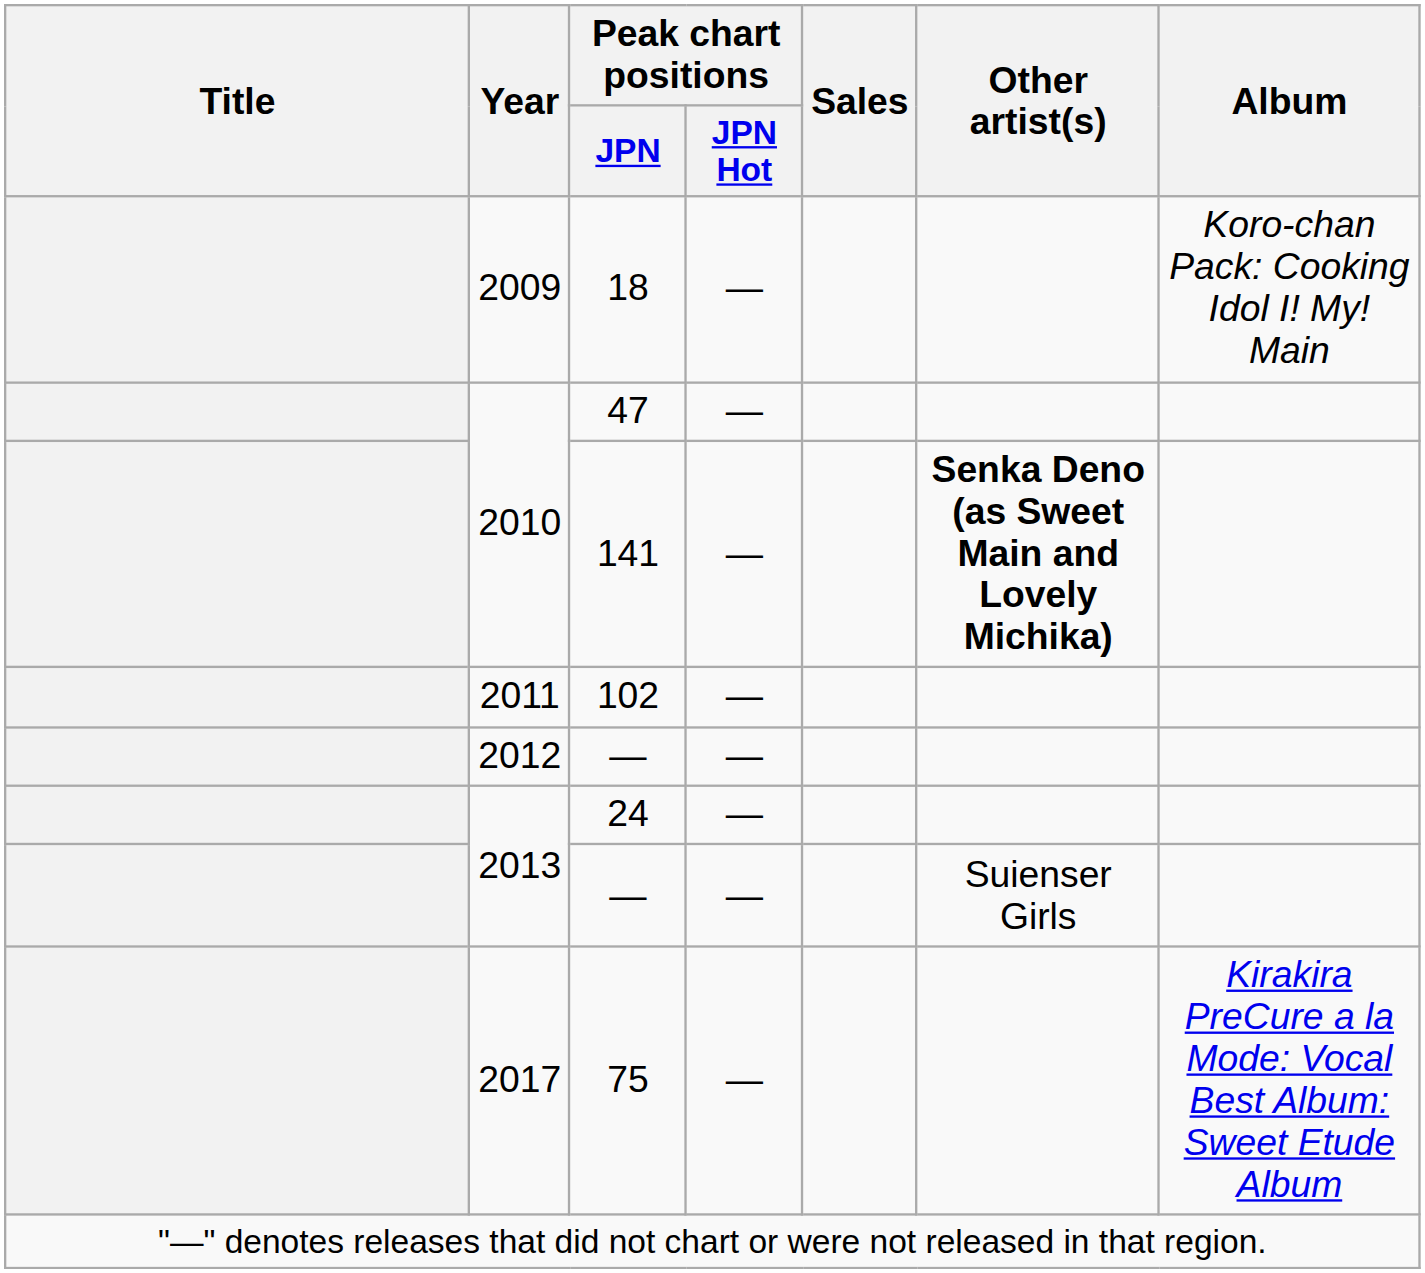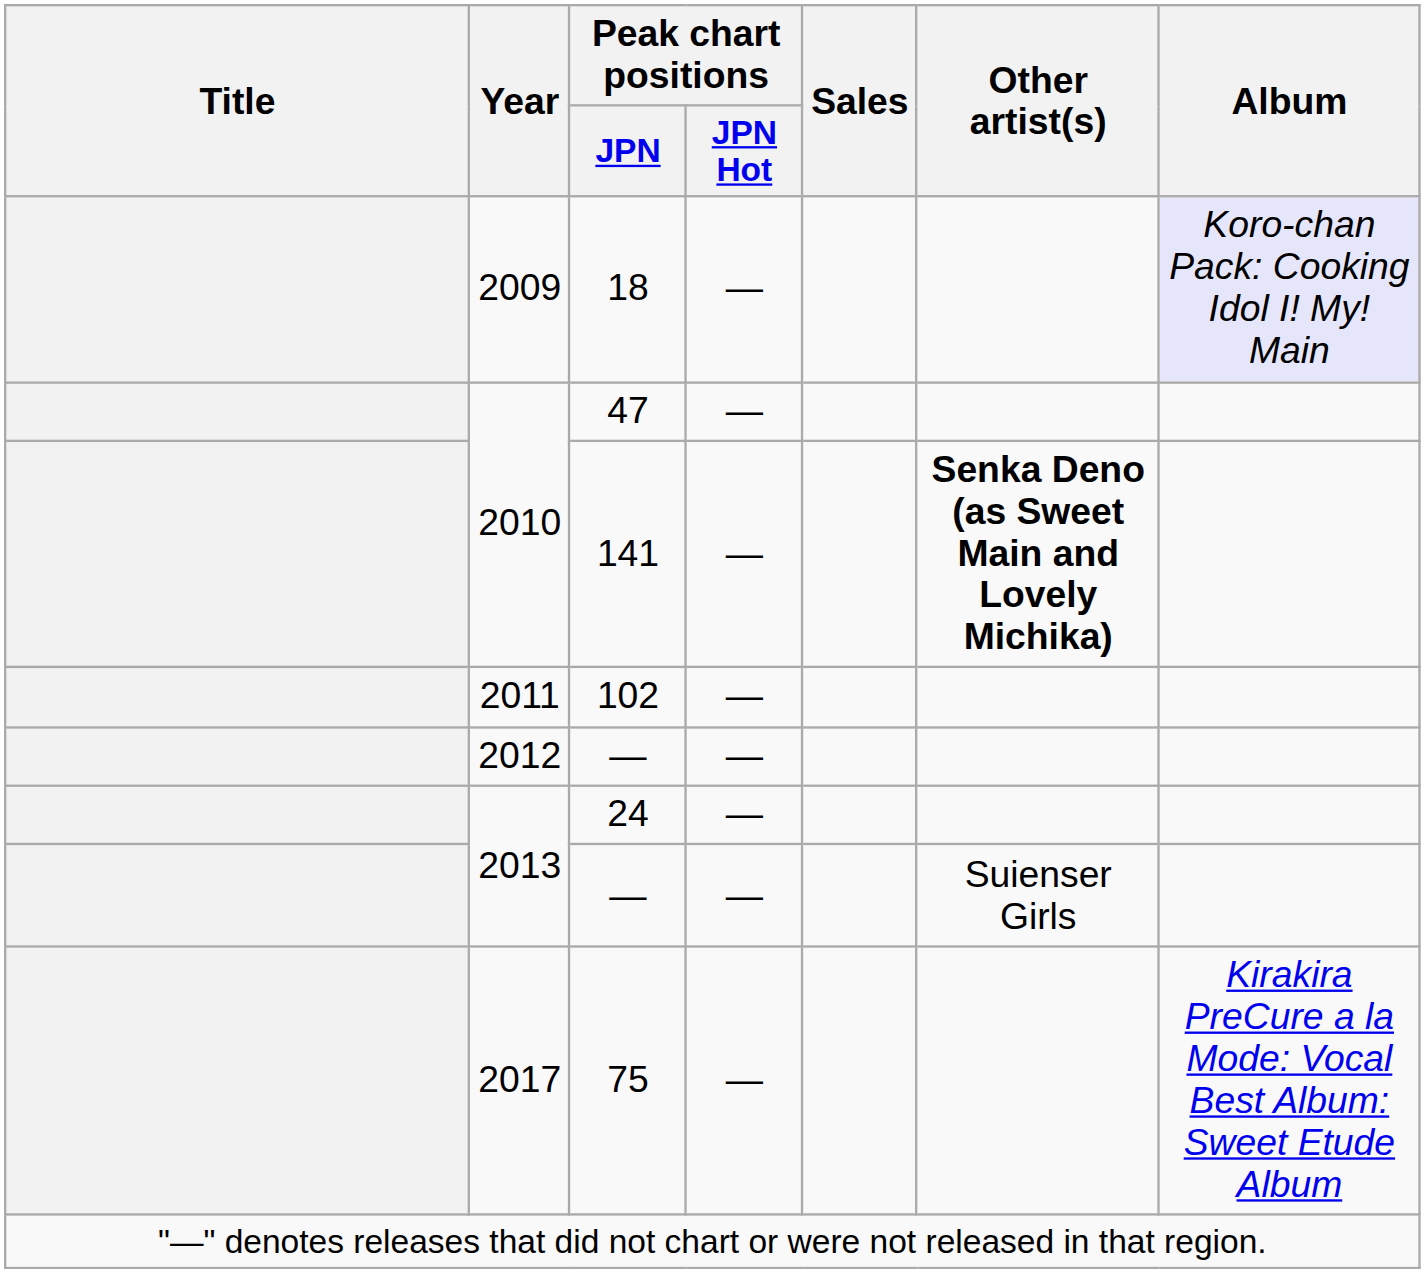(1289, 288) no background -> (1289, 288) lavender background
